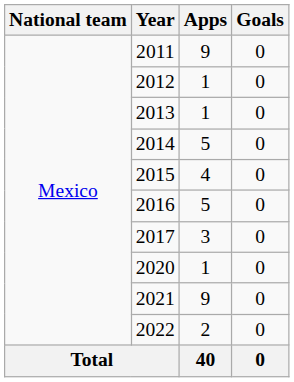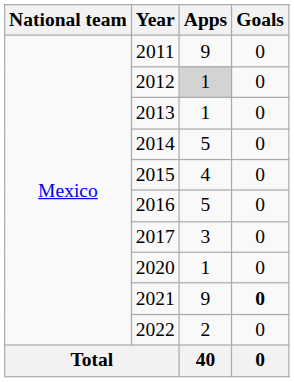(205, 81) no background -> (205, 81) lightgrey background
(260, 298) normal -> (260, 298) bold
